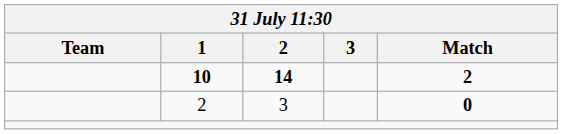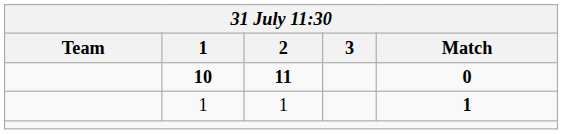(283, 76) 14 -> (283, 76) 11
(468, 76) 2 -> (467, 76) 0
(202, 105) 2 -> (203, 105) 1
(283, 105) 3 -> (283, 105) 1
(468, 105) 0 -> (467, 105) 1
